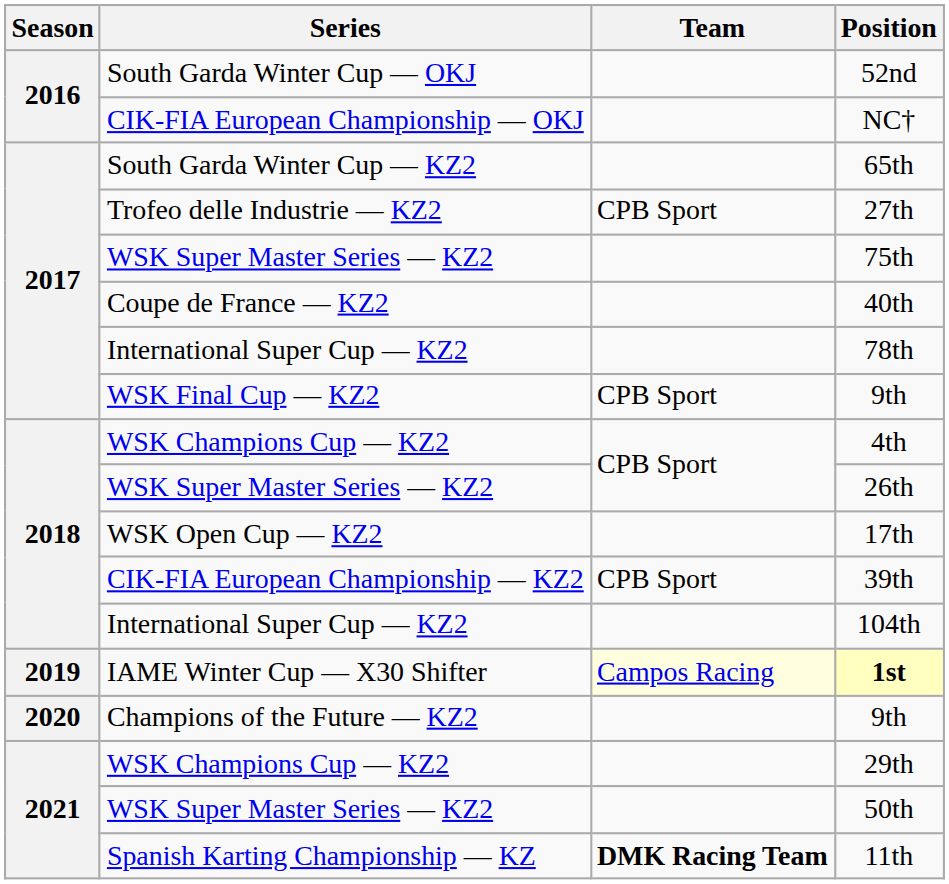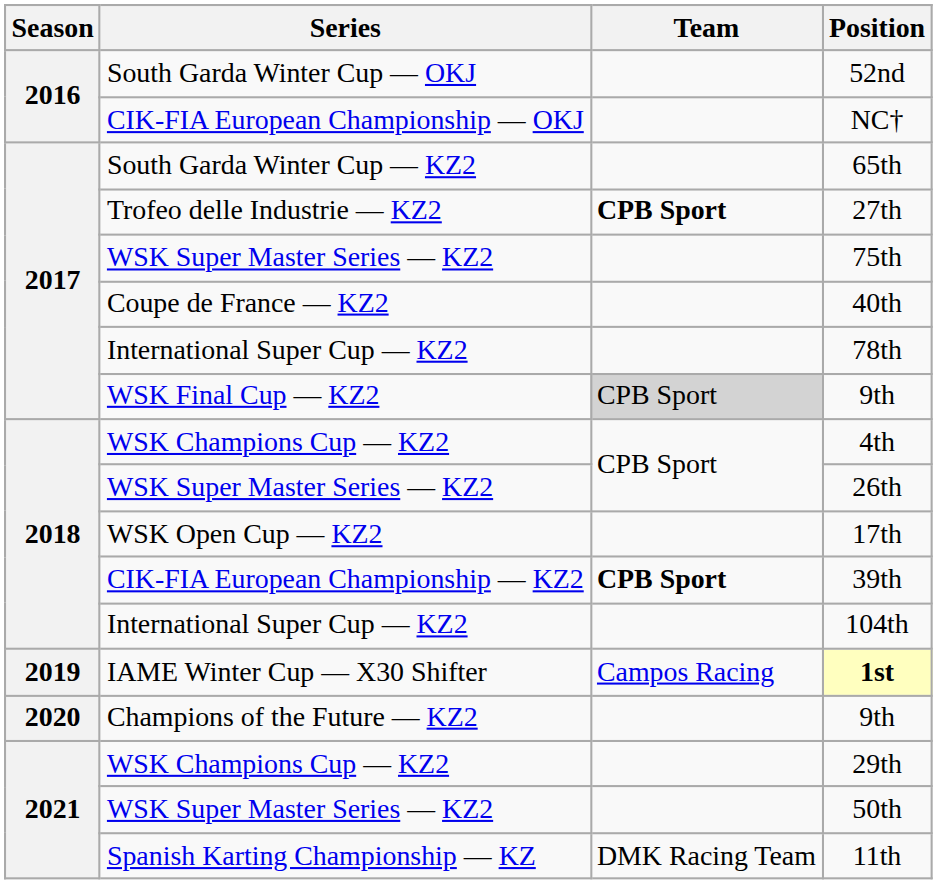(657, 211) normal -> (662, 211) bold
(657, 395) no background -> (657, 395) lightgrey background
(657, 579) normal -> (662, 579) bold
(686, 671) lightyellow background -> (686, 671) no background
(712, 855) bold -> (706, 855) normal
